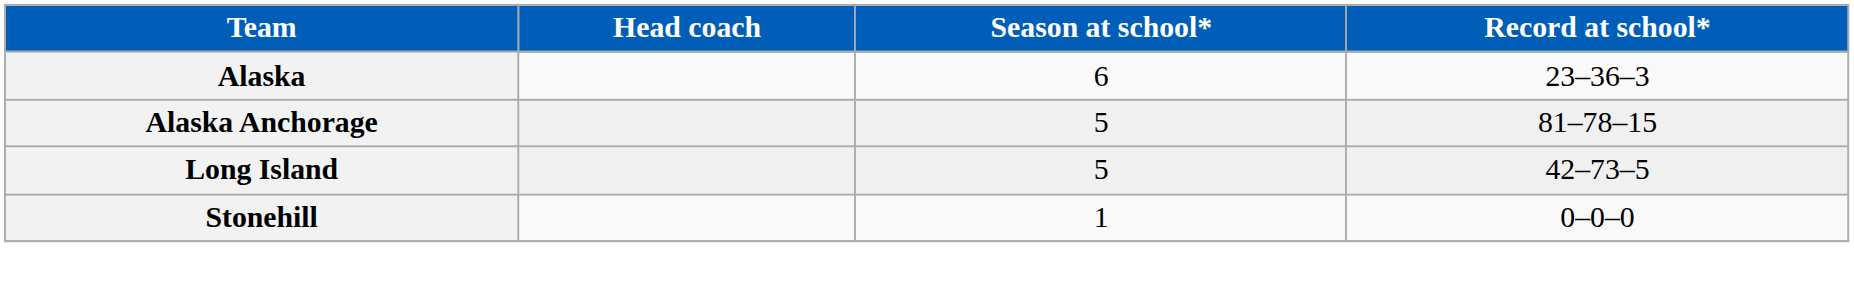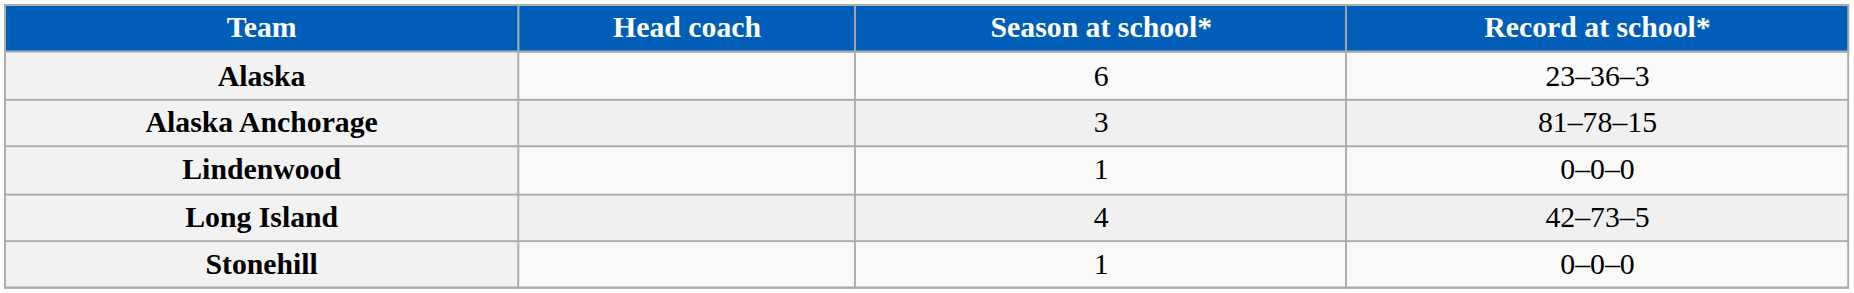(1101, 122) 5 -> (1101, 122) 3
+ row: (262, 169)
(1101, 169) 5 -> (1101, 216) 4
